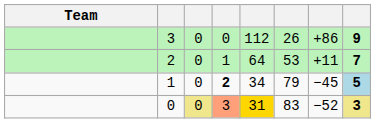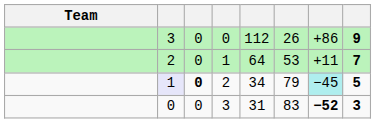(171, 84) no background -> (171, 84) lavender background
(198, 84) normal -> (198, 84) bold
(226, 84) bold -> (226, 84) normal
(326, 84) no background -> (326, 84) paleturquoise background
(357, 84) lightblue background -> (357, 84) no background
(198, 107) khaki background -> (198, 107) no background
(226, 107) lightsalmon background -> (226, 107) no background
(257, 107) gold background -> (257, 107) no background
(326, 107) normal -> (326, 107) bold
(357, 107) khaki background -> (357, 107) no background
